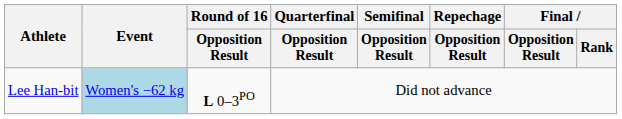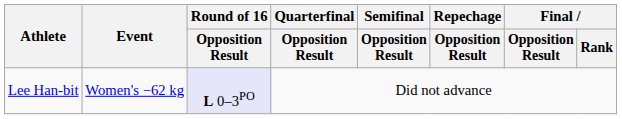(135, 91) lightblue background -> (135, 91) no background
(229, 99) no background -> (229, 99) lavender background
